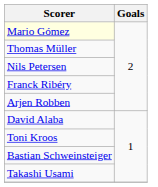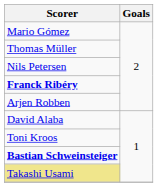(38, 31) lightyellow background -> (38, 31) no background
(39, 84) normal -> (42, 84) bold
(59, 155) normal -> (62, 155) bold
(40, 173) no background -> (40, 173) khaki background
